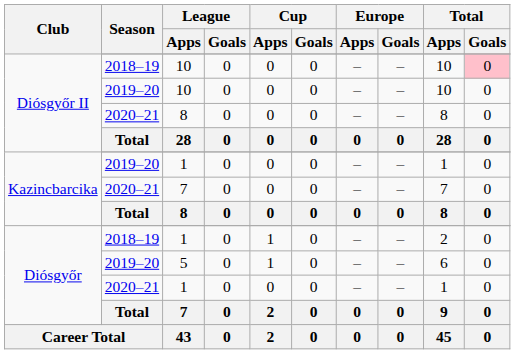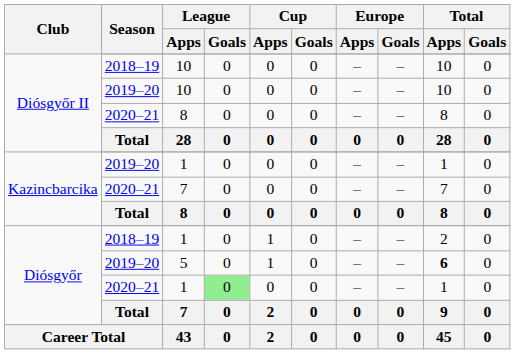(487, 66) pink background -> (487, 66) no background
(444, 262) normal -> (444, 262) bold
(227, 287) no background -> (227, 287) lightgreen background
